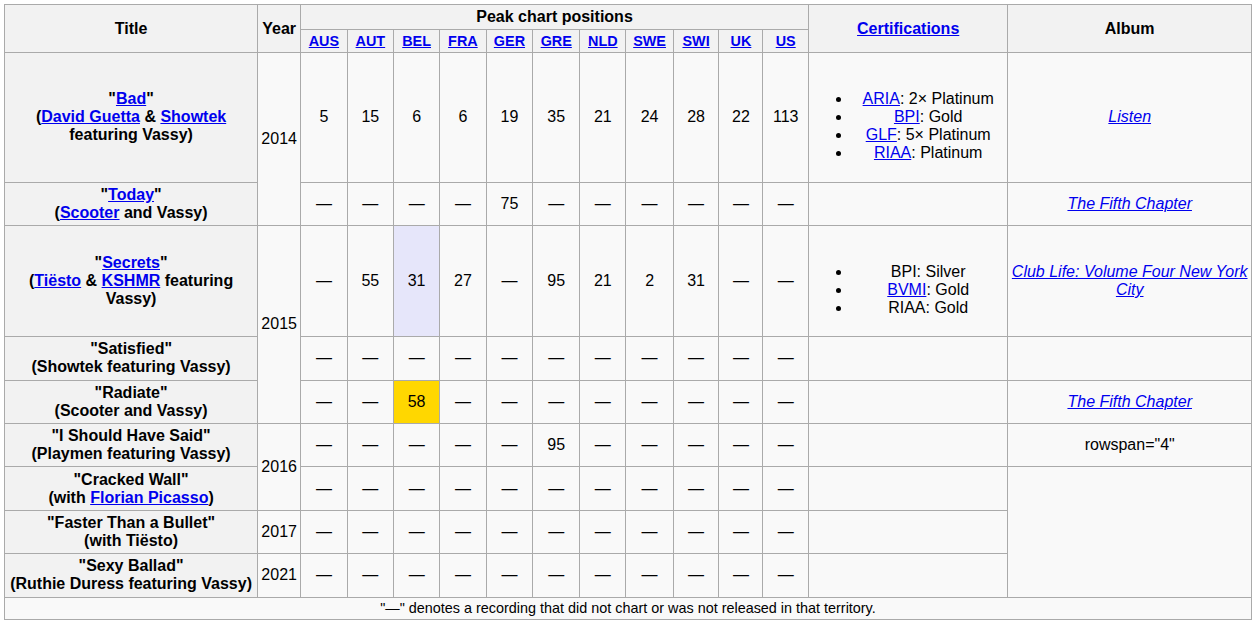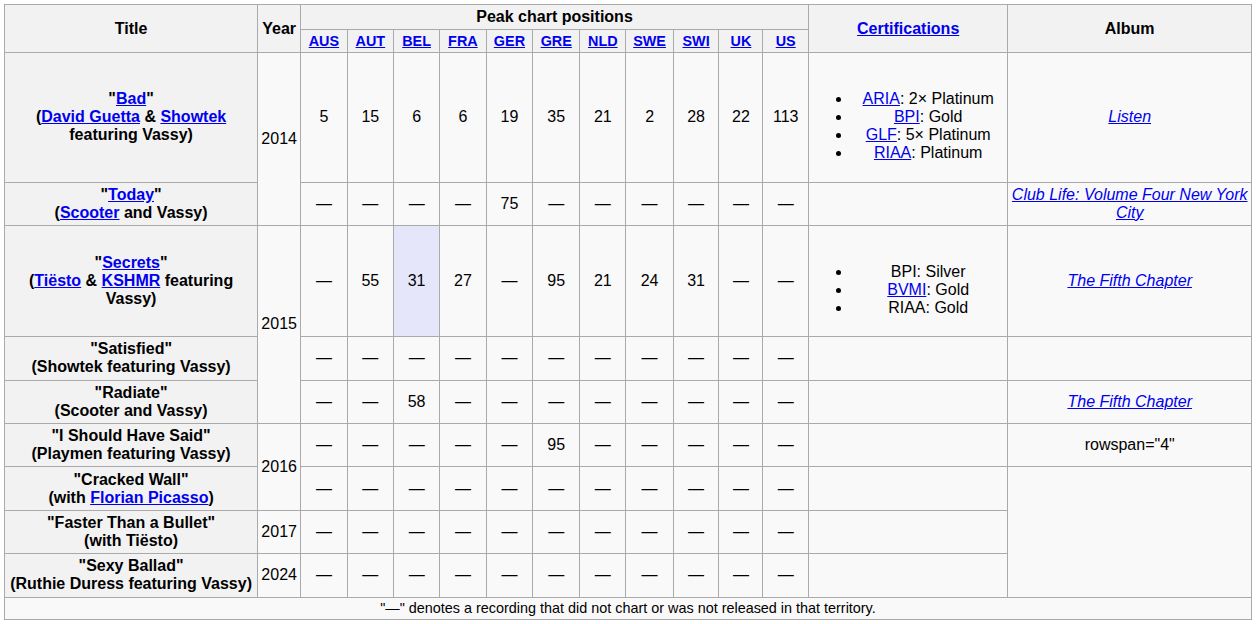(650, 117) 24 -> (650, 117) 2
(1130, 203) The Fifth Chapter -> (1130, 203) Club Life: Volume Four New York City
(650, 281) 2 -> (650, 281) 24
(1130, 281) Club Life: Volume Four New York City -> (1130, 281) The Fifth Chapter
(417, 401) gold background -> (417, 401) no background
(279, 575) 2021 -> (279, 575) 2024
